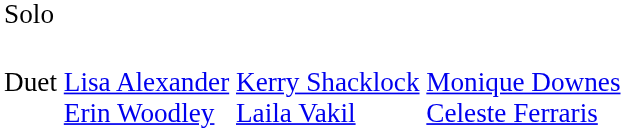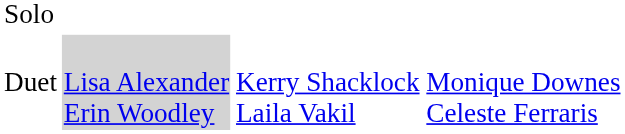(146, 97) no background -> (146, 97) lightgrey background
